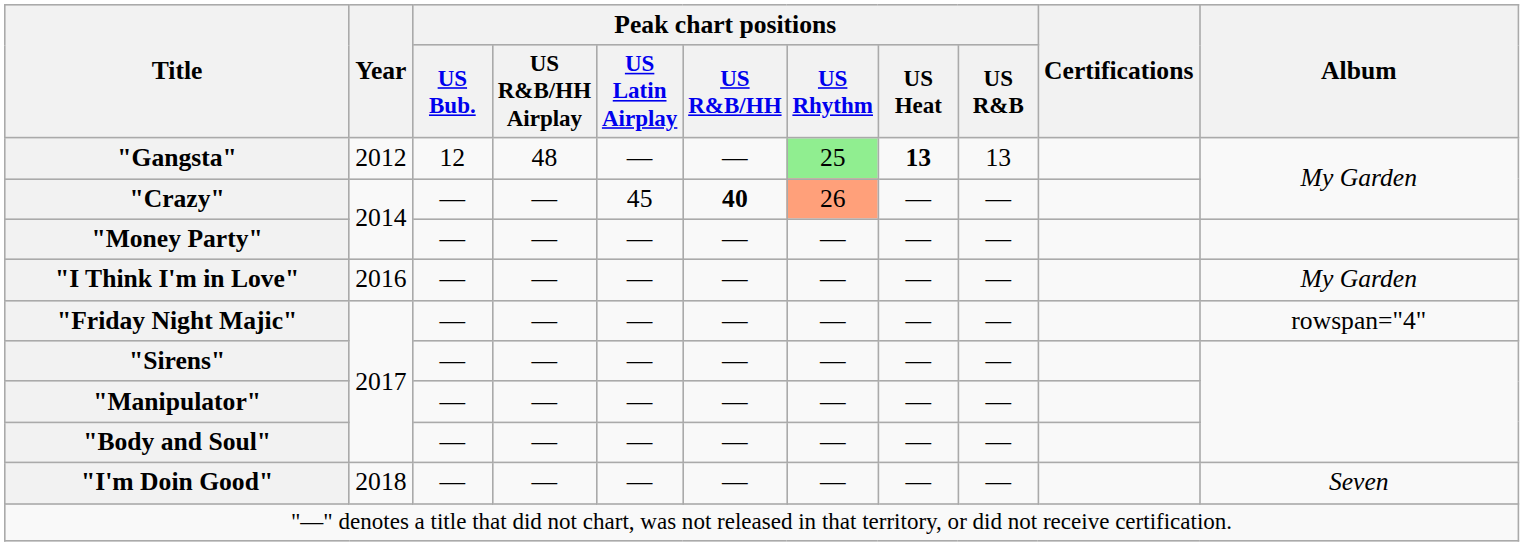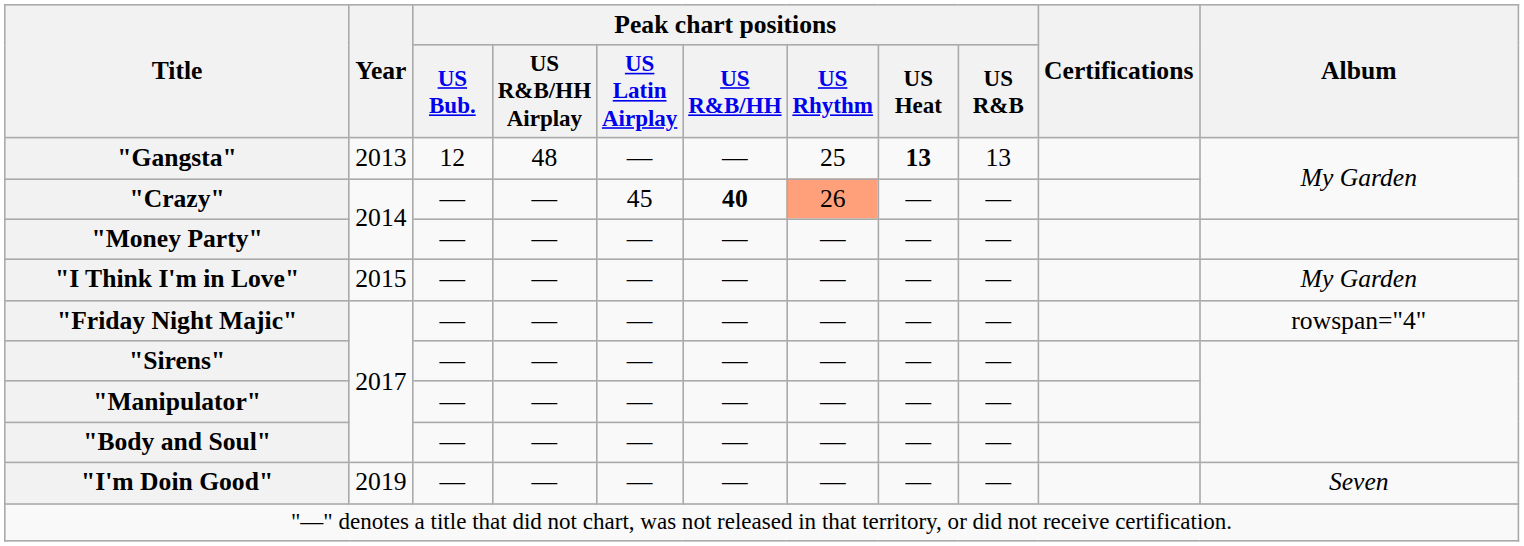(381, 157) 2012 -> (381, 157) 2013
(833, 157) lightgreen background -> (833, 157) no background
(381, 279) 2016 -> (381, 279) 2015
(381, 482) 2018 -> (381, 482) 2019
